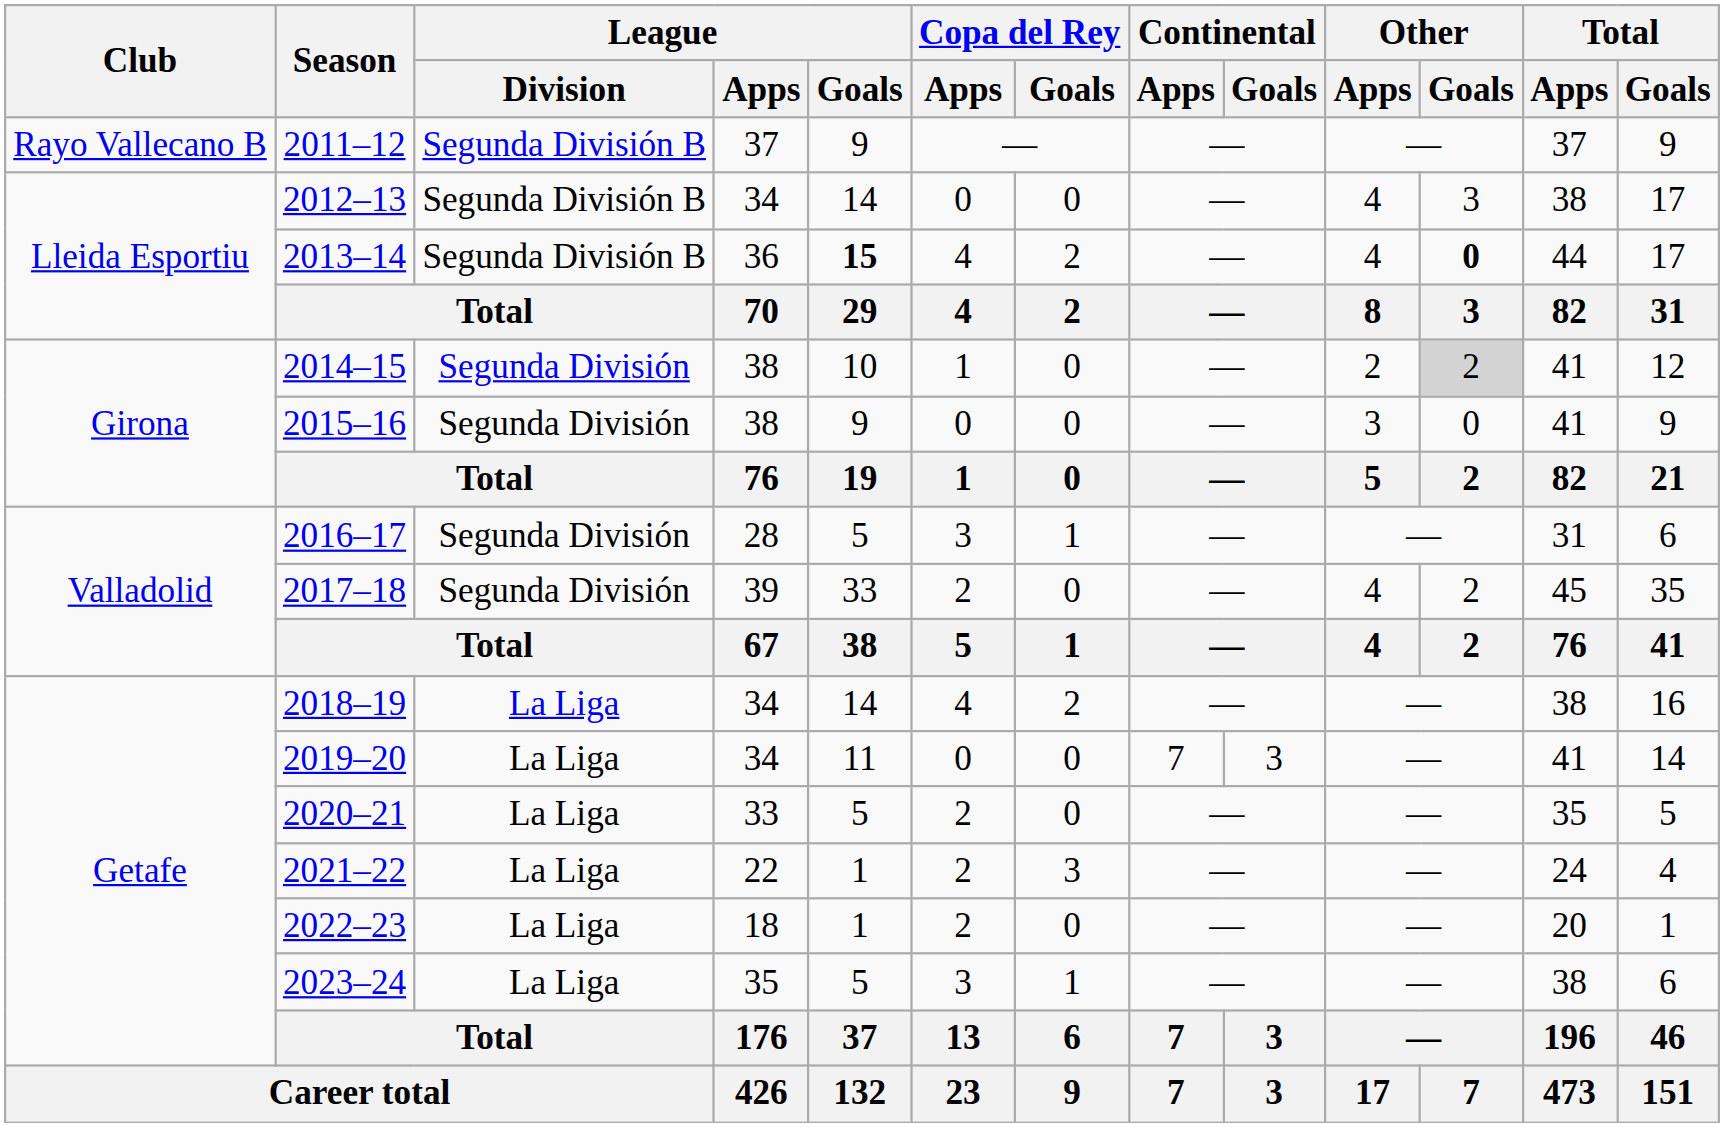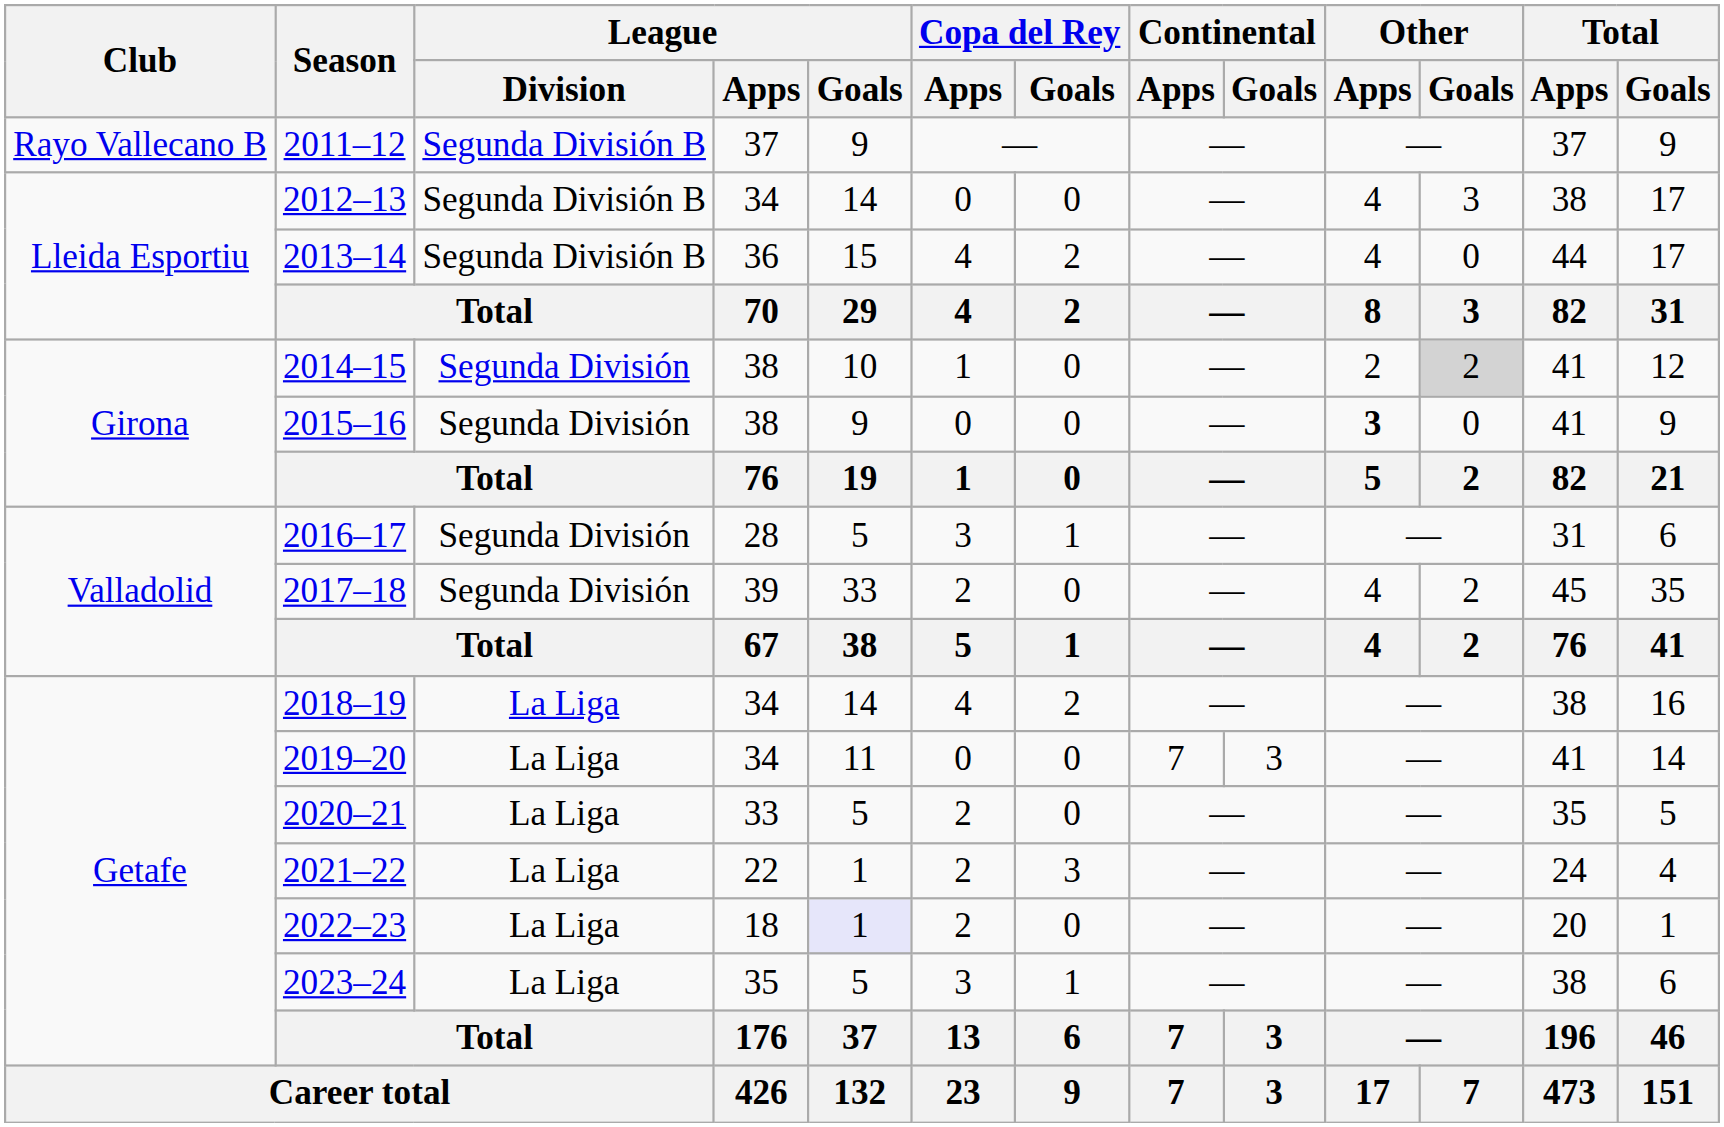(860, 255) bold -> (860, 255) normal
(1471, 255) bold -> (1471, 255) normal
(1373, 423) normal -> (1373, 423) bold
(860, 925) no background -> (860, 925) lavender background
